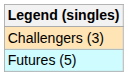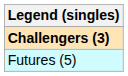(56, 37) normal -> (59, 37) bold
